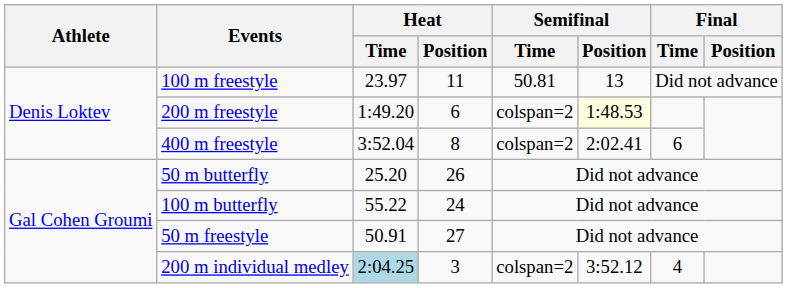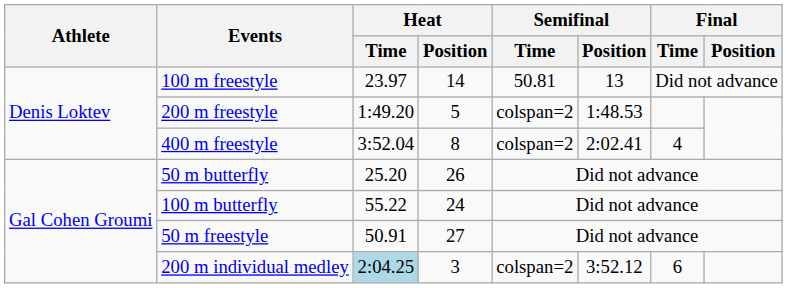(455, 82) 11 -> (455, 82) 14
(455, 112) 6 -> (455, 112) 5
(614, 112) lightyellow background -> (614, 112) no background
(678, 143) 6 -> (678, 143) 4
(678, 267) 4 -> (678, 267) 6
